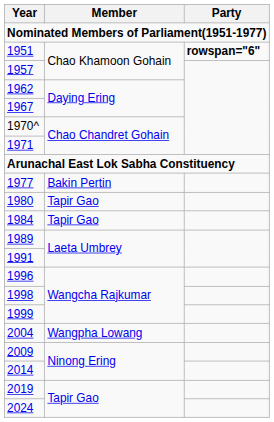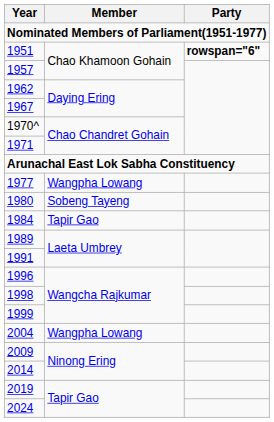(79, 182) Bakin Pertin -> (95, 182) Wangpha Lowang
(73, 201) Tapir Gao -> (88, 201) Sobeng Tayeng
